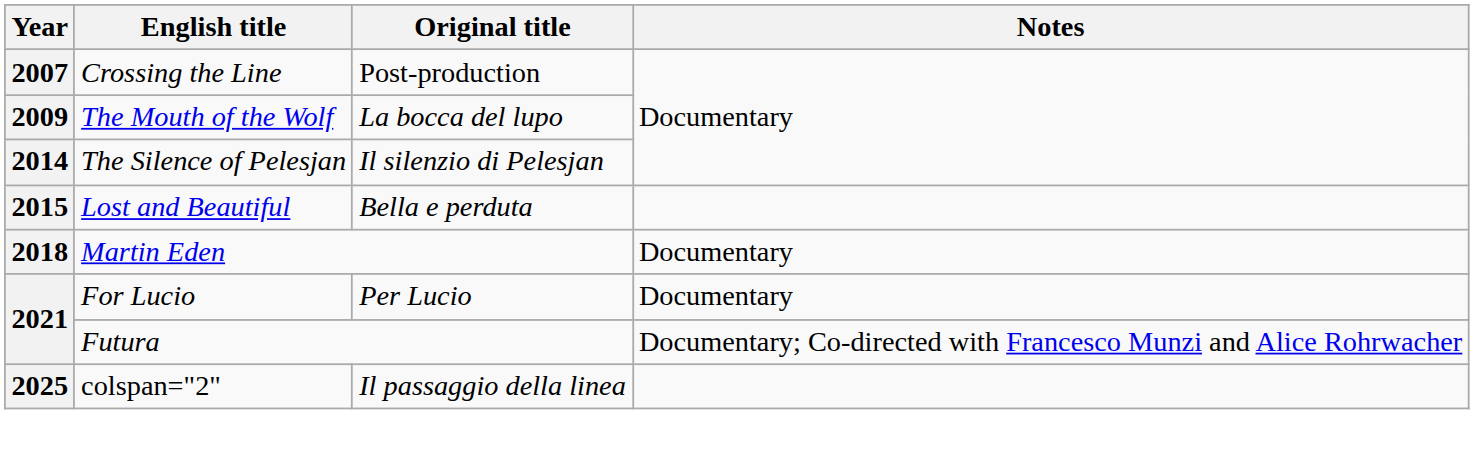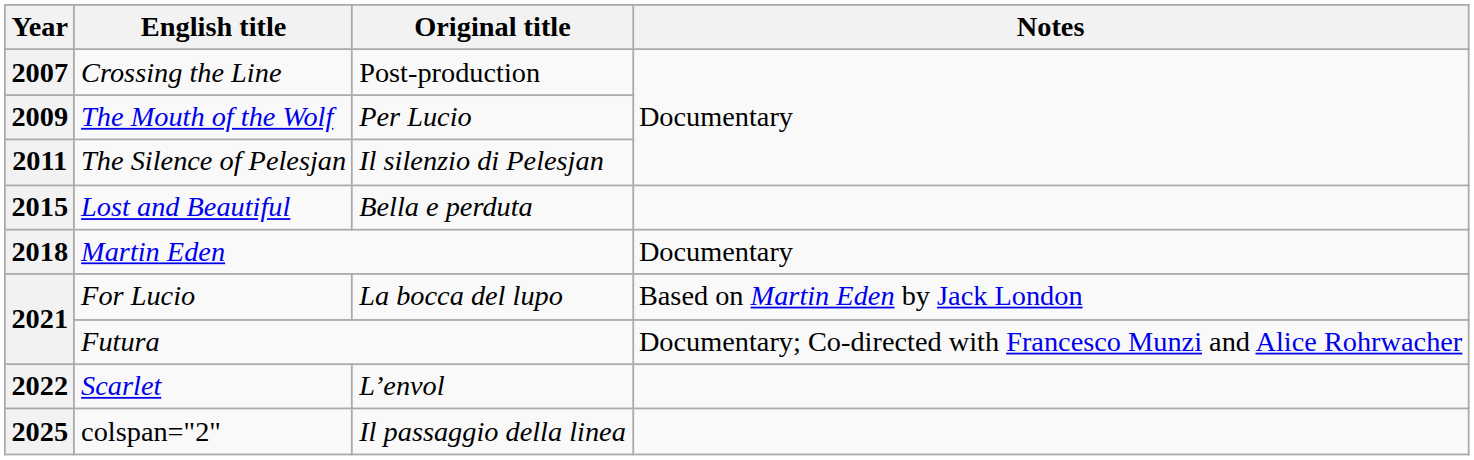(461, 116) La bocca del lupo -> (415, 116) Per Lucio
(40, 161) 2014 -> (40, 161) 2011
(415, 296) Per Lucio -> (461, 296) La bocca del lupo
(716, 296) Documentary -> (861, 296) Based on Martin Eden by Jack London
+ row: (121, 386)
